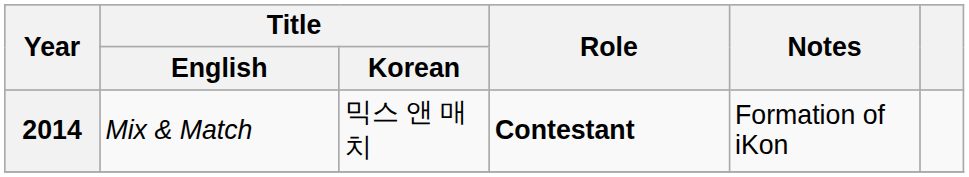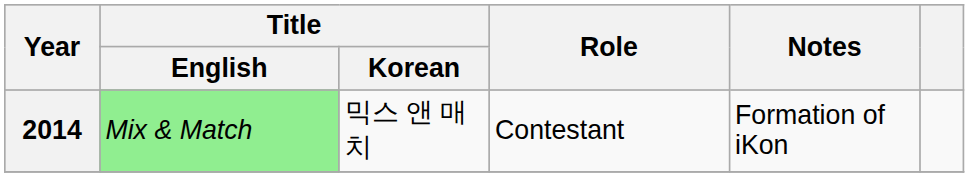(179, 130) no background -> (179, 130) lightgreen background
(565, 130) bold -> (560, 130) normal
